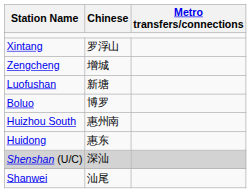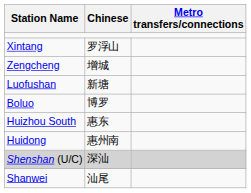(103, 121) 惠州南 -> (98, 121) 惠东
(98, 140) 惠东 -> (103, 140) 惠州南
